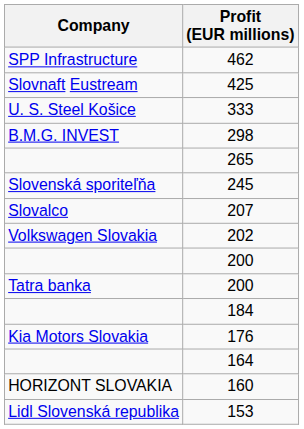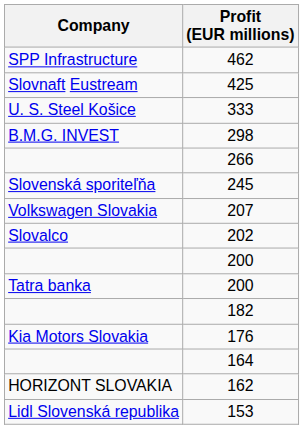(240, 160) 265 -> (240, 160) 266
(38, 210) Slovalco -> (83, 210) Volkswagen Slovakia
(83, 235) Volkswagen Slovakia -> (38, 235) Slovalco
(240, 311) 184 -> (240, 311) 182
(240, 386) 160 -> (240, 386) 162
